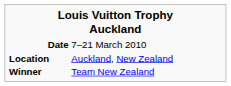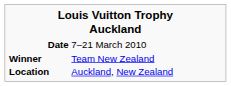rows swapped: (25, 72) <-> (29, 58)
